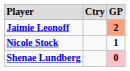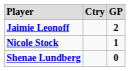(116, 27) lightsalmon background -> (116, 27) no background
(116, 58) pink background -> (116, 58) no background
